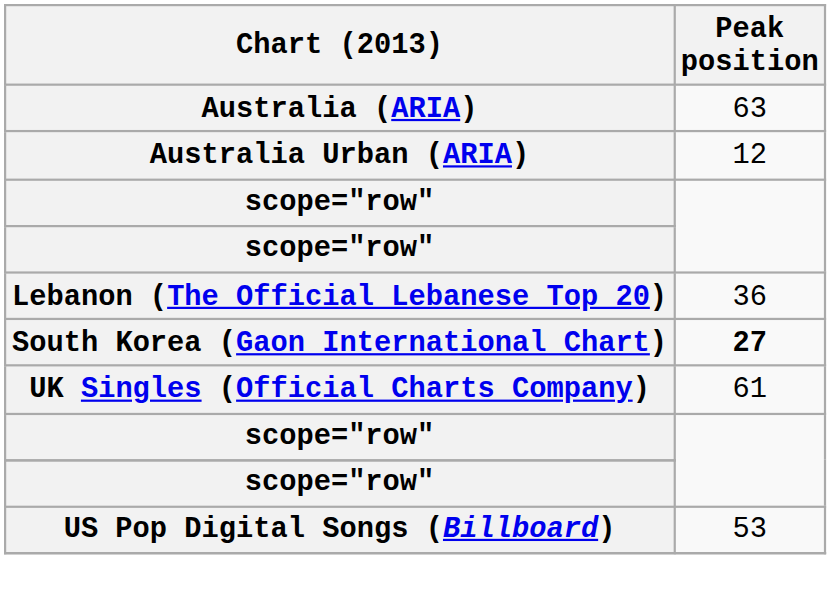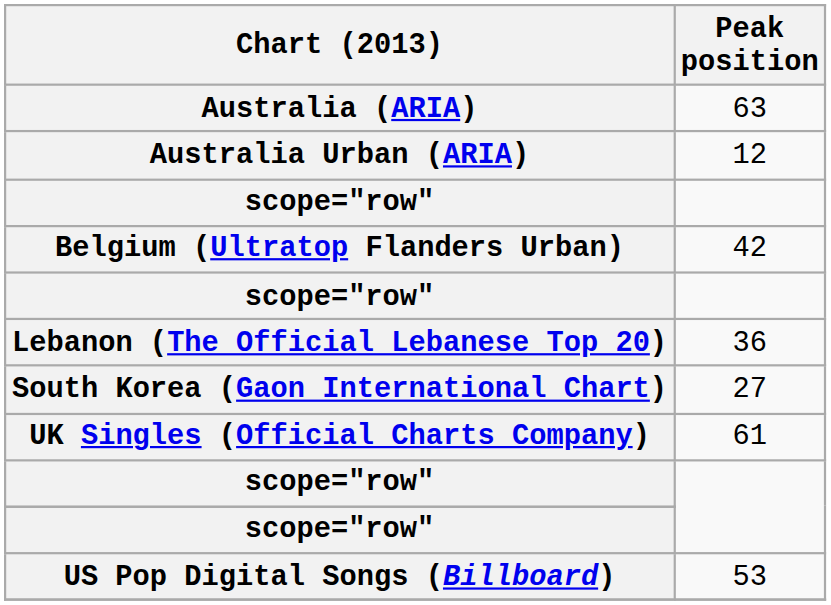+ row: (340, 249)
(750, 343) bold -> (750, 389) normal
